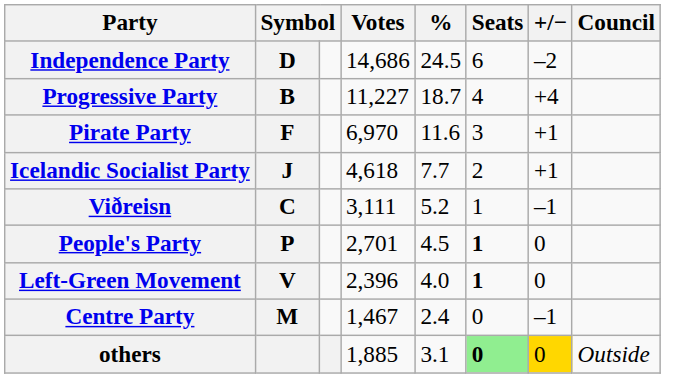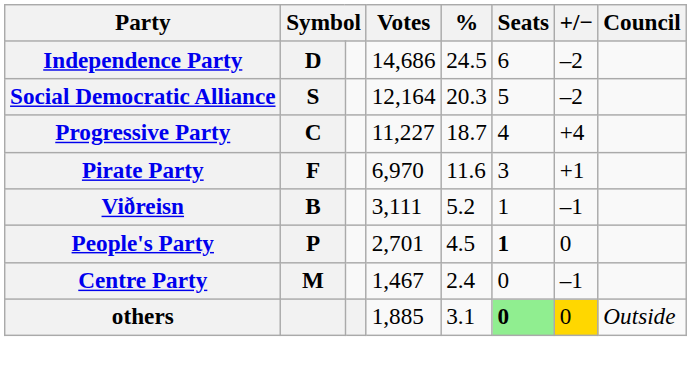+ row: (143, 96)
(287, 96) B -> (313, 133) C
- row: (130, 170)
(287, 206) C -> (313, 206) B
- row: (130, 280)
